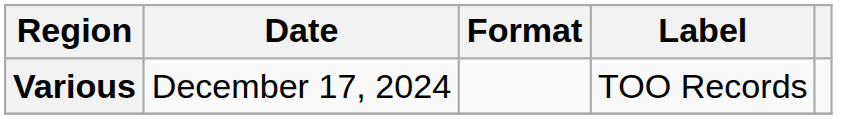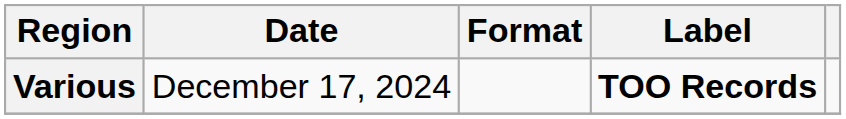(703, 85) normal -> (708, 85) bold
